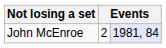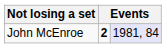(104, 33) normal -> (104, 33) bold
